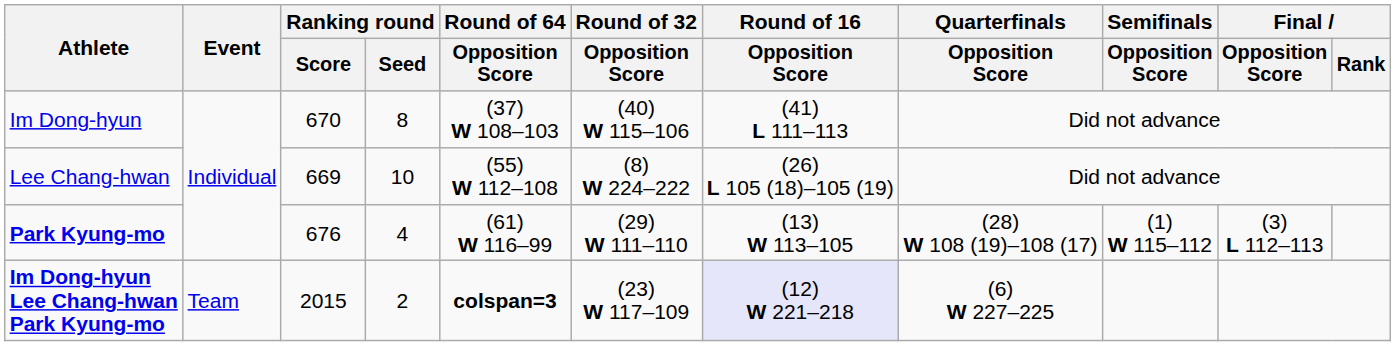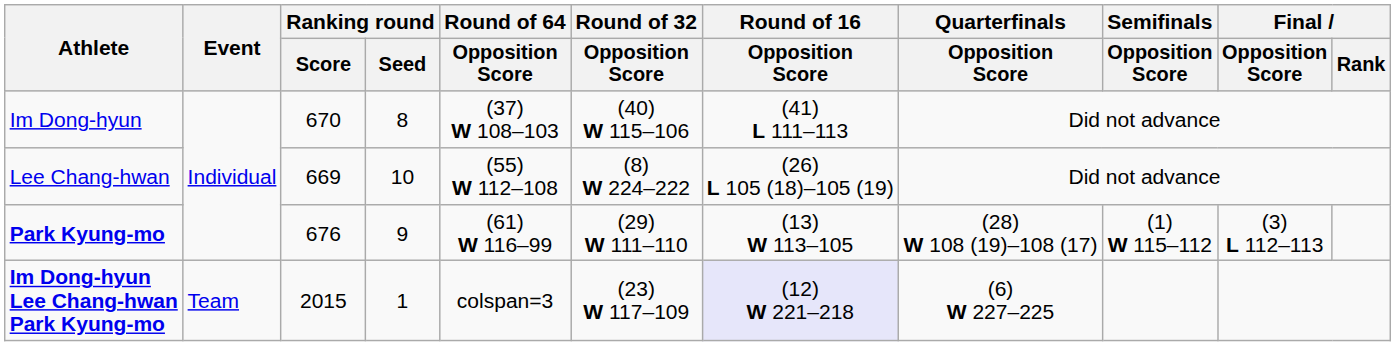(402, 233) 4 -> (402, 233) 9
(402, 301) 2 -> (402, 301) 1
(505, 301) bold -> (505, 301) normal
